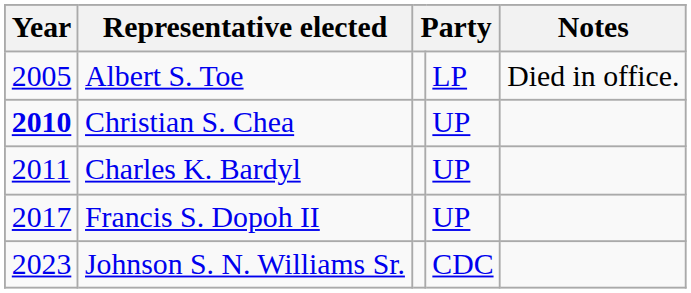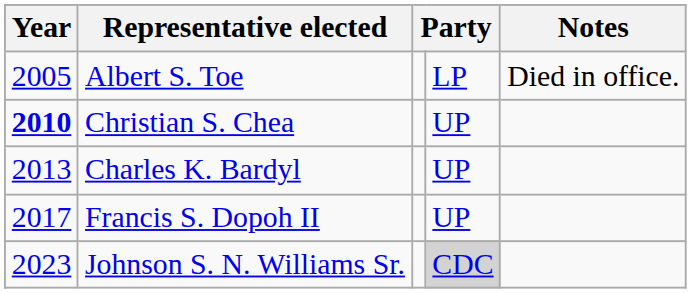(41, 169) 2011 -> (42, 169) 2013
(463, 264) no background -> (463, 264) lightgrey background
